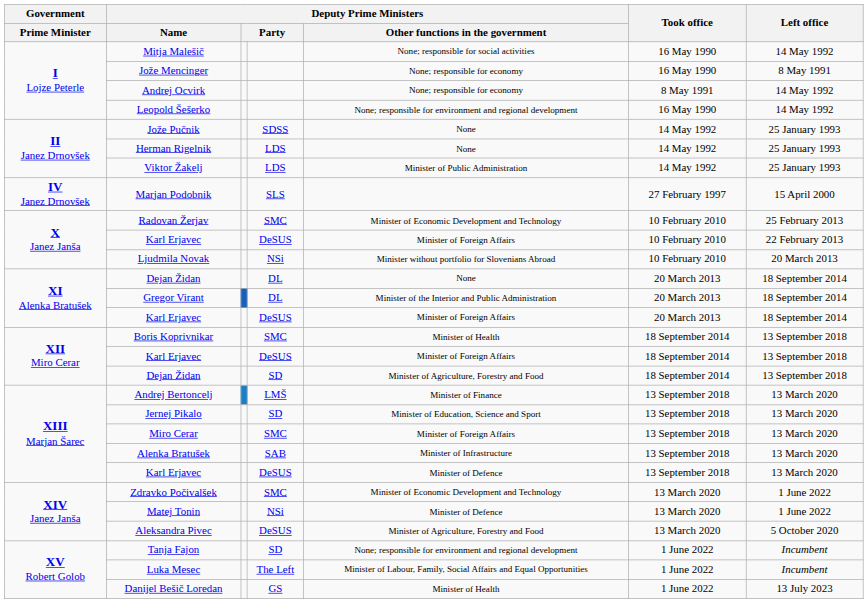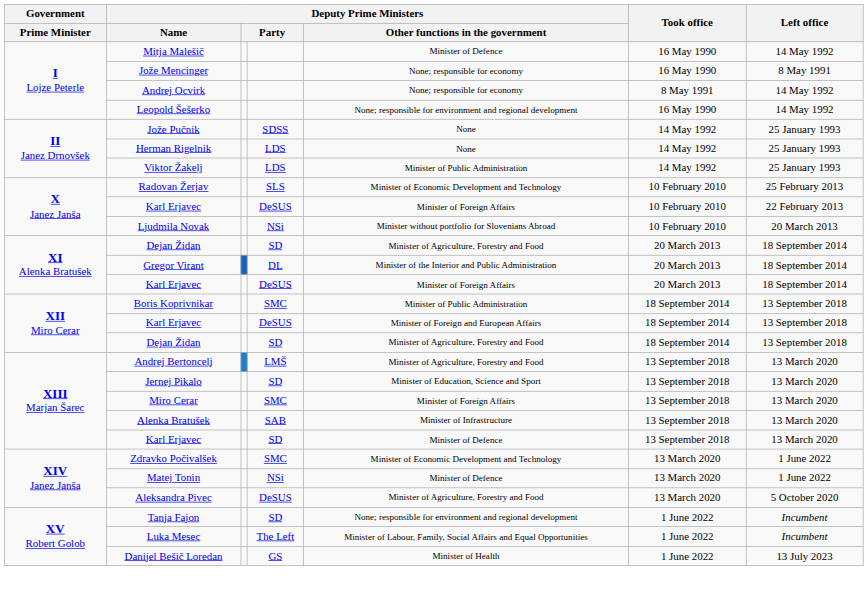(466, 51) None; responsible for social activities -> (466, 51) Minister of Defence
- row: (55, 193)
(275, 220) SMC -> (275, 187) SLS
(275, 278) DL -> (275, 245) SD
(466, 279) None -> (466, 245) Minister of Agriculture, Forestry and Food
(466, 337) Minister of Health -> (466, 304) Minister of Public Administration
(466, 356) Minister of Foreign Affairs -> (466, 323) Minister of Foreign and European Affairs
(466, 395) Minister of Finance -> (466, 362) Minister of Agriculture, Forestry and Food
(275, 472) DeSUS -> (275, 439) SD
